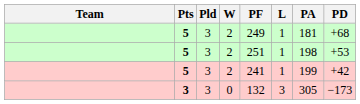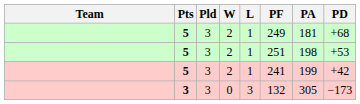columns swapped: (282, 14) <-> (256, 14)
